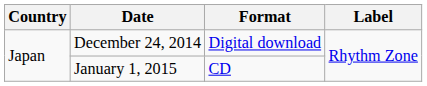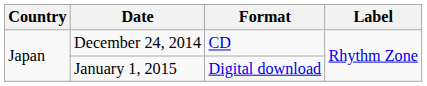(265, 42) Digital download -> (220, 42) CD
(220, 68) CD -> (265, 68) Digital download
